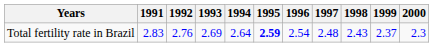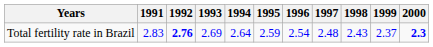(182, 32) normal -> (182, 32) bold
(270, 32) bold -> (270, 32) normal
(418, 32) normal -> (418, 32) bold
